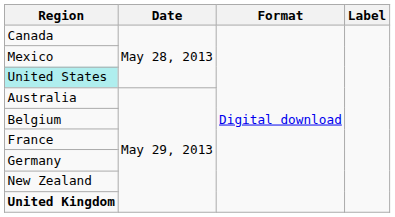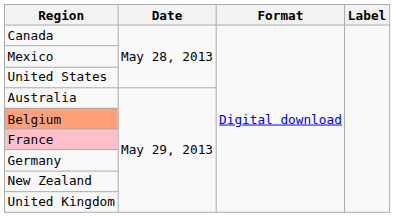(57, 77) paleturquoise background -> (57, 77) no background
(34, 119) no background -> (34, 119) lightsalmon background
(31, 139) no background -> (31, 139) pink background
(61, 202) bold -> (61, 202) normal
